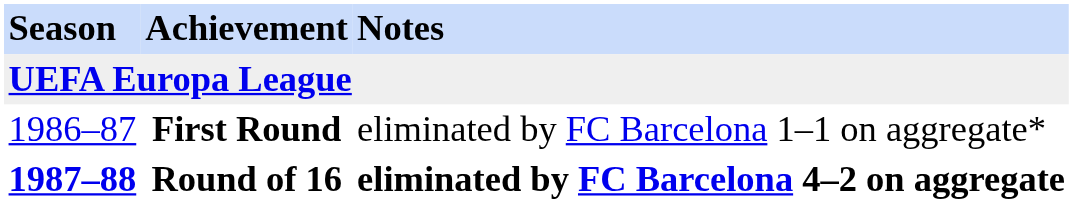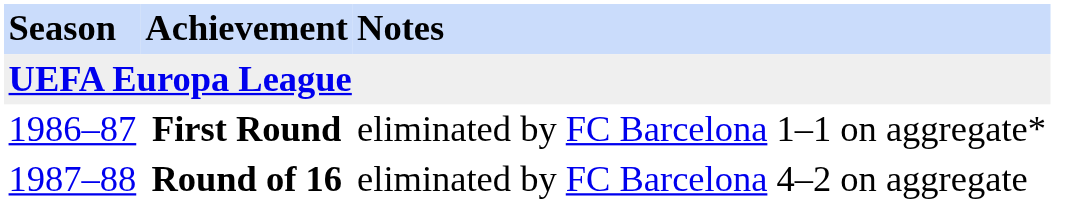(72, 178) bold -> (72, 178) normal
(711, 178) bold -> (692, 178) normal
